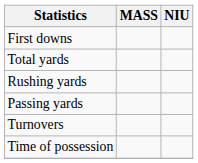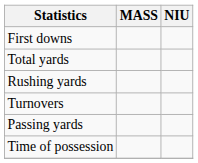rows swapped: (45, 103) <-> (36, 125)
